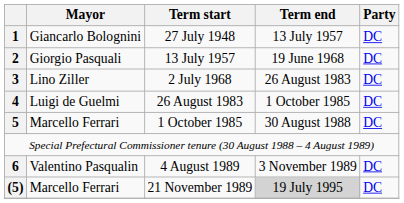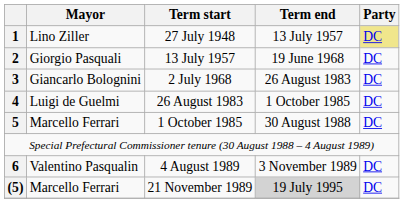(85, 36) Giancarlo Bolognini -> (59, 36) Lino Ziller
(373, 36) no background -> (373, 36) khaki background
(59, 79) Lino Ziller -> (85, 79) Giancarlo Bolognini
